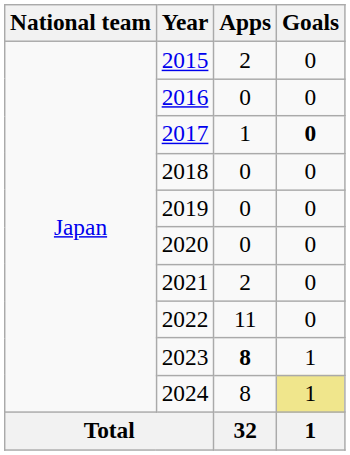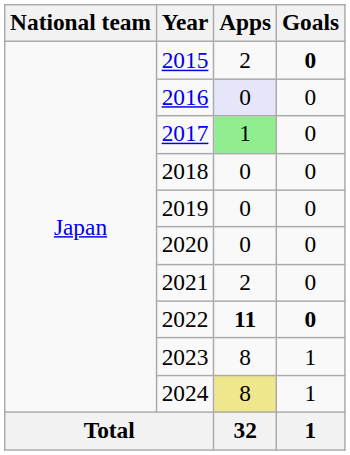(310, 60) normal -> (310, 60) bold
(245, 97) no background -> (245, 97) lavender background
(245, 134) no background -> (245, 134) lightgreen background
(310, 134) bold -> (310, 134) normal
(245, 319) normal -> (245, 319) bold
(310, 319) normal -> (310, 319) bold
(245, 356) bold -> (245, 356) normal
(245, 393) no background -> (245, 393) khaki background
(310, 393) khaki background -> (310, 393) no background
